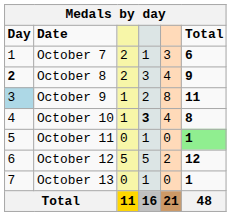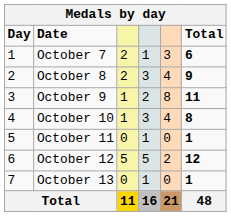(11, 77) bold -> (11, 77) normal
(11, 98) lightblue background -> (11, 98) no background
(146, 119) bold -> (146, 119) normal
(189, 140) lightgreen background -> (189, 140) no background
